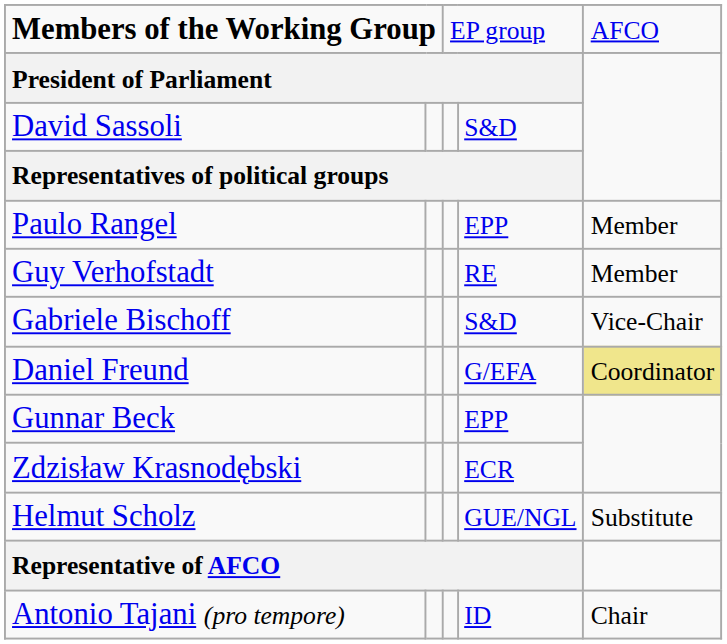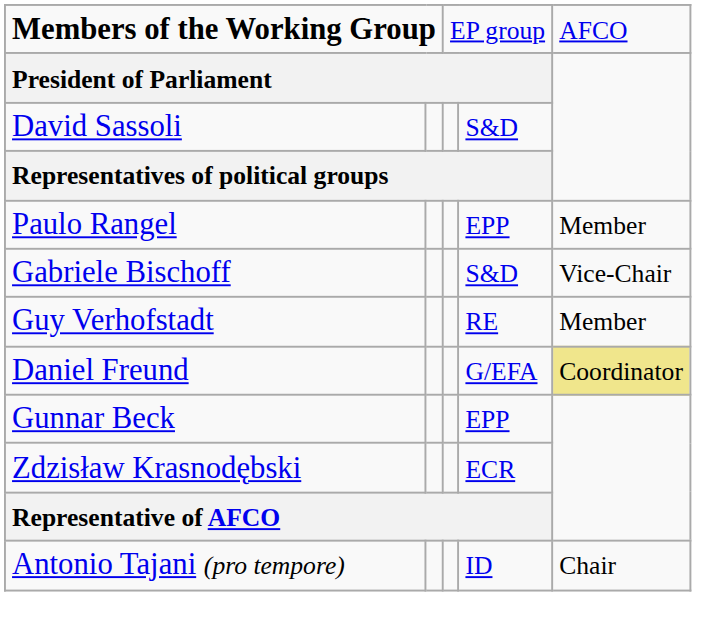rows swapped: (121, 321) <-> (113, 272)
- row: (104, 516)
